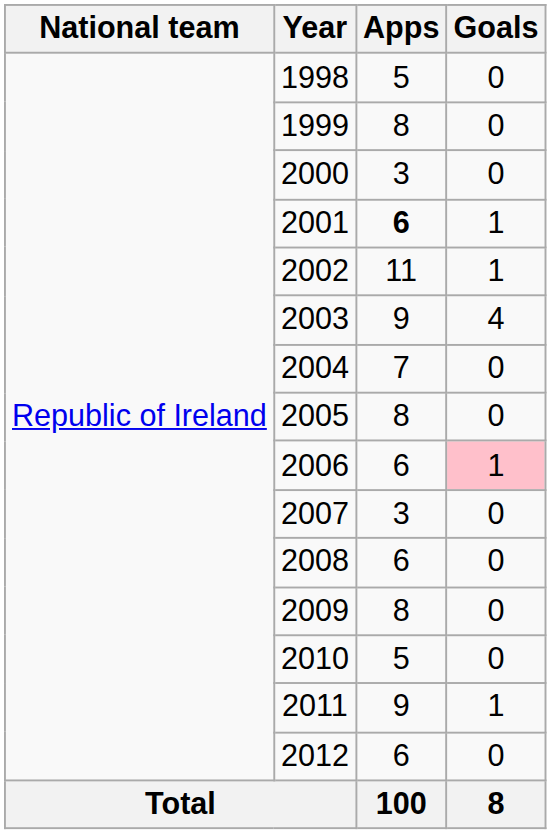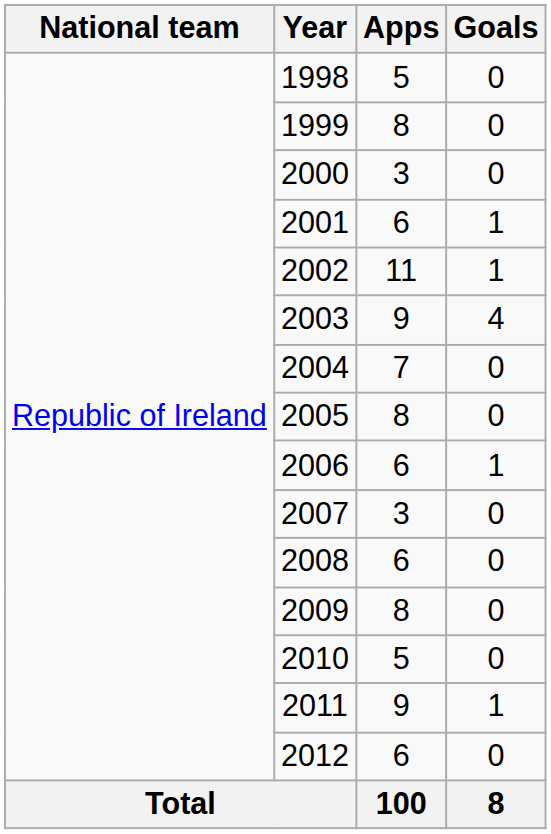(401, 222) bold -> (401, 222) normal
(496, 464) pink background -> (496, 464) no background
